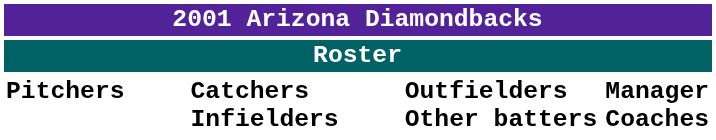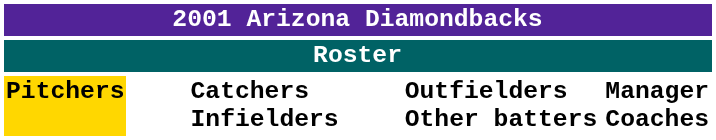(65, 92) no background -> (65, 92) gold background
